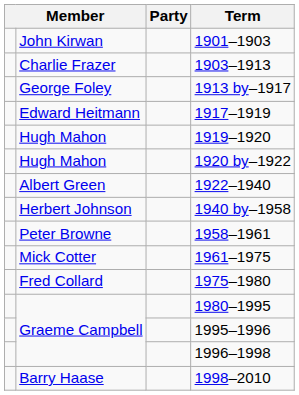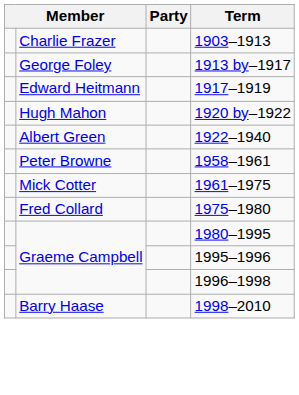- row: (233, 40)
- row: (233, 137)
- row: (243, 209)
